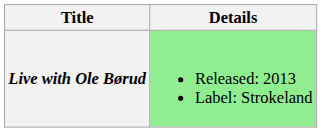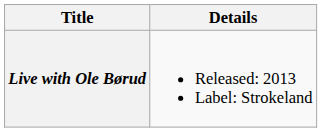(233, 88) lightgreen background -> (233, 88) no background
